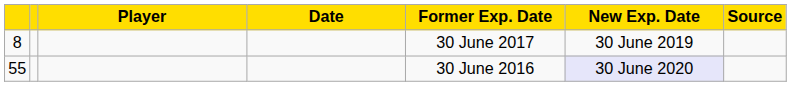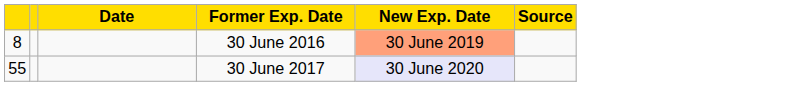- column: (142, 17)
(485, 42) 30 June 2017 -> (276, 42) 30 June 2016
(644, 42) no background -> (435, 42) lightsalmon background
(485, 68) 30 June 2016 -> (276, 68) 30 June 2017
